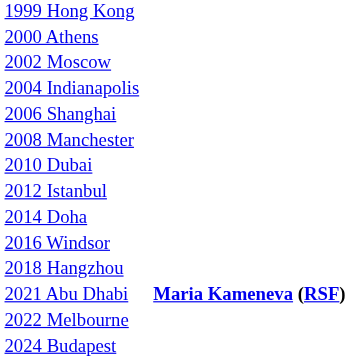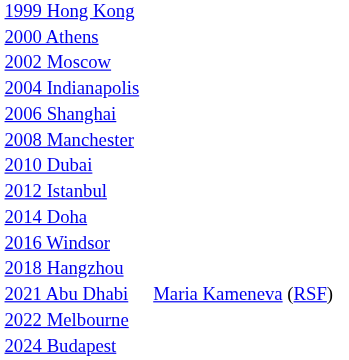(249, 294) bold -> (243, 294) normal
